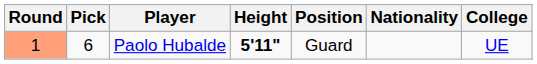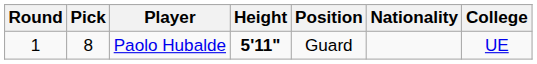(36, 45) lightsalmon background -> (36, 45) no background
(88, 45) 6 -> (88, 45) 8
